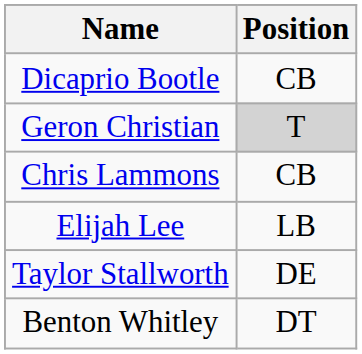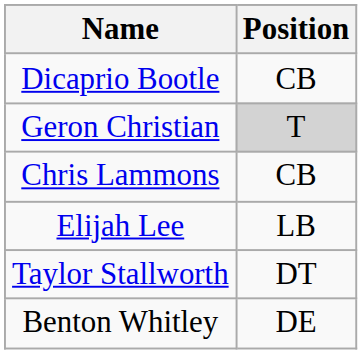(296, 273) DE -> (296, 273) DT
(296, 322) DT -> (296, 322) DE
